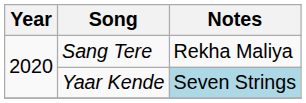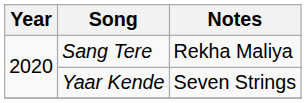(235, 82) lightblue background -> (235, 82) no background
